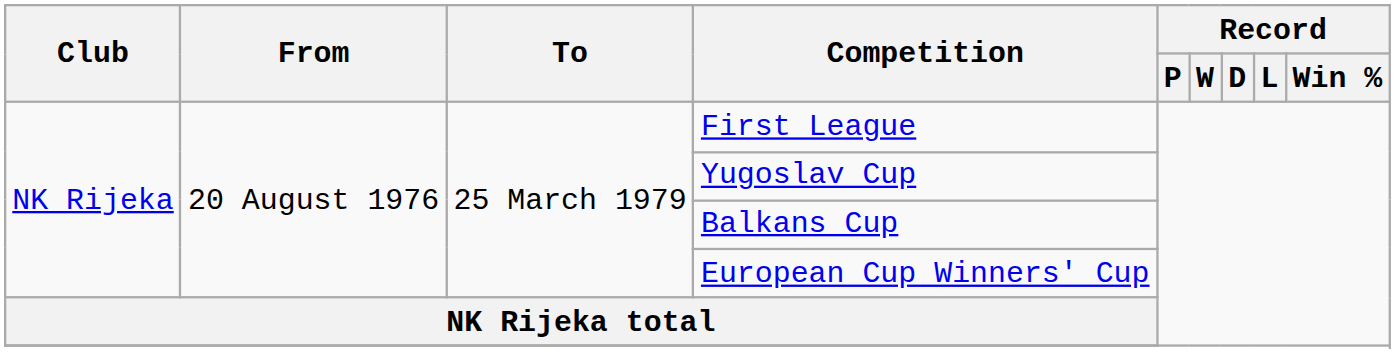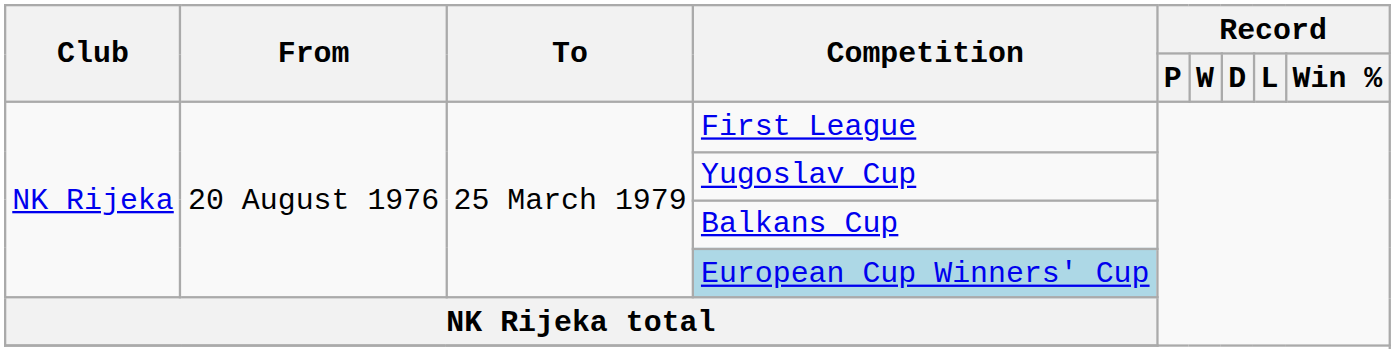(925, 273) no background -> (925, 273) lightblue background
